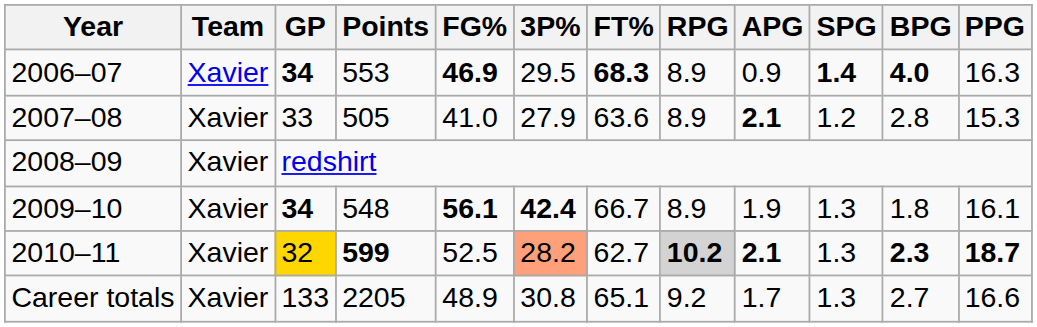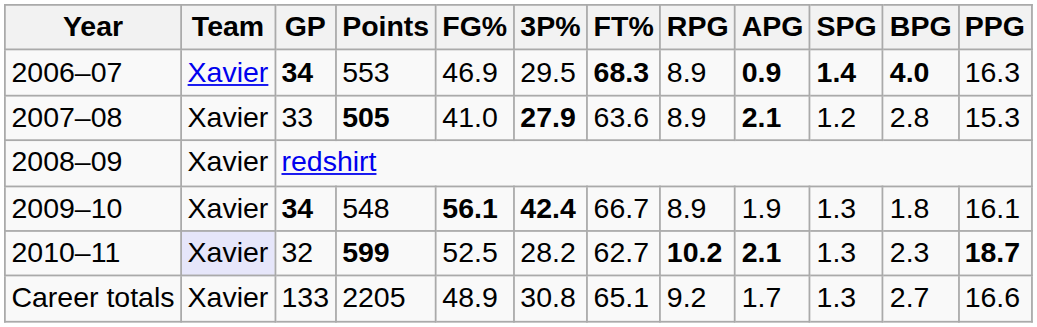(470, 72) bold -> (470, 72) normal
(762, 72) normal -> (762, 72) bold
(366, 117) normal -> (366, 117) bold
(548, 117) normal -> (548, 117) bold
(228, 252) no background -> (228, 252) lavender background
(297, 252) gold background -> (297, 252) no background
(548, 252) lightsalmon background -> (548, 252) no background
(695, 252) lightgrey background -> (695, 252) no background
(910, 252) bold -> (910, 252) normal
